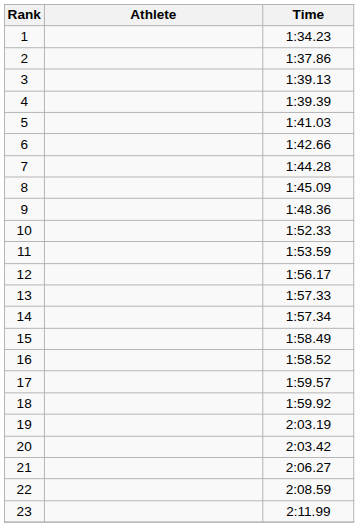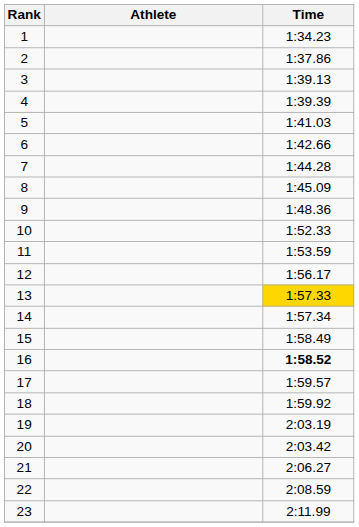(308, 295) no background -> (308, 295) gold background
(308, 360) normal -> (308, 360) bold
